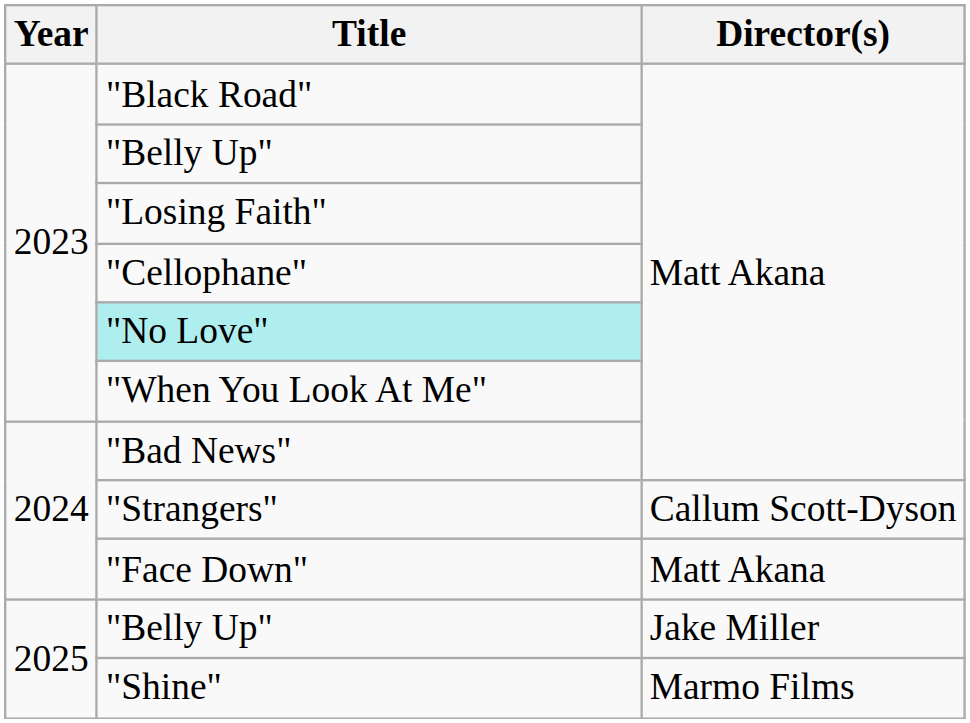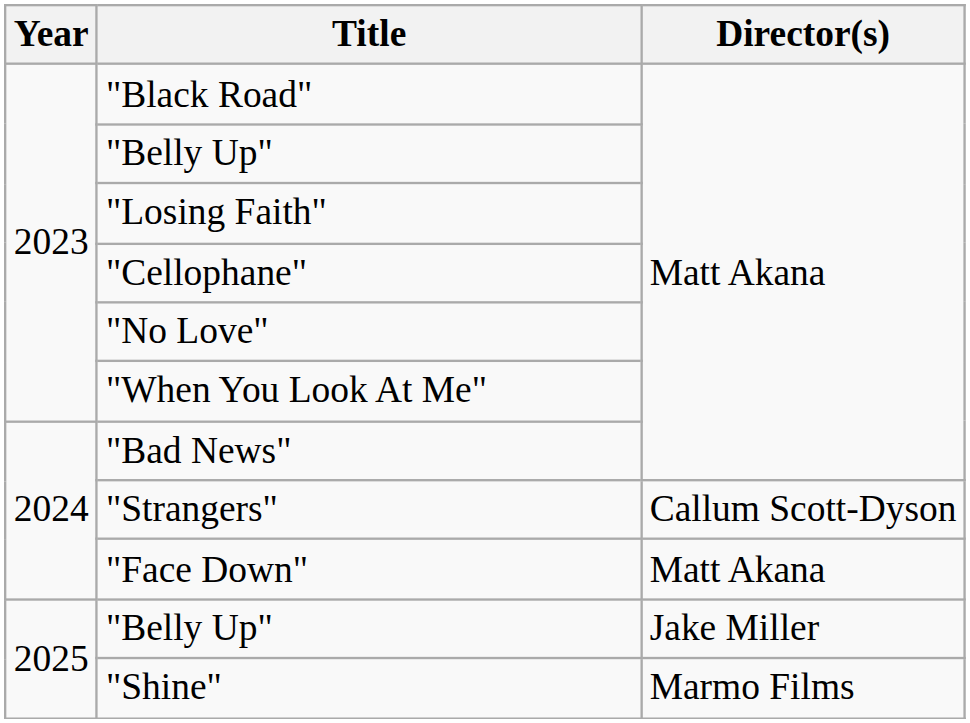(187, 331) paleturquoise background -> (187, 331) no background
